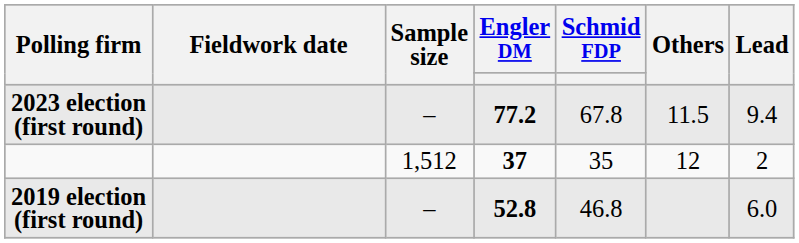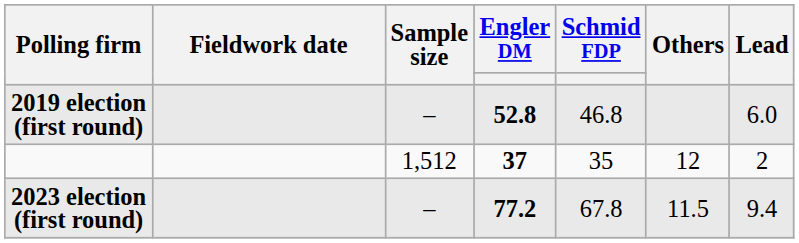rows swapped: (79, 114) <-> (79, 209)
